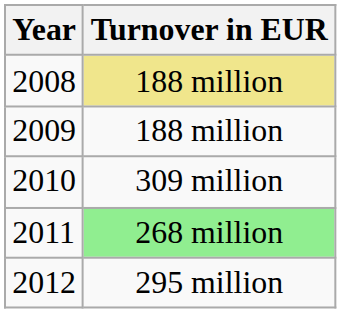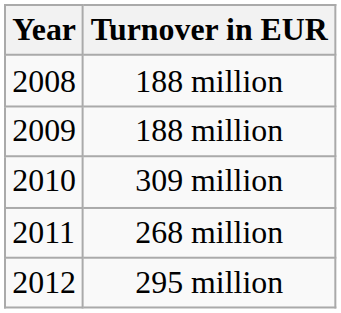(209, 80) khaki background -> (209, 80) no background
(209, 231) lightgreen background -> (209, 231) no background
